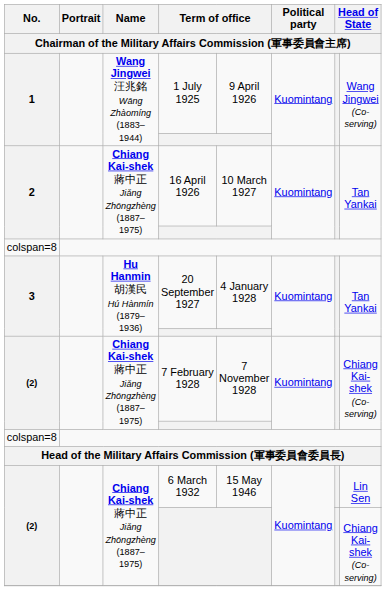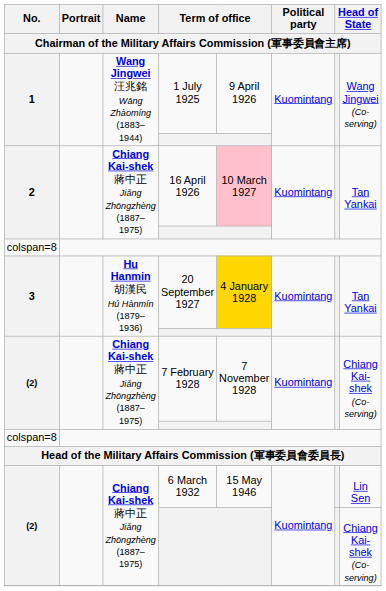(244, 186) no background -> (244, 186) pink background
(244, 292) no background -> (244, 292) gold background
